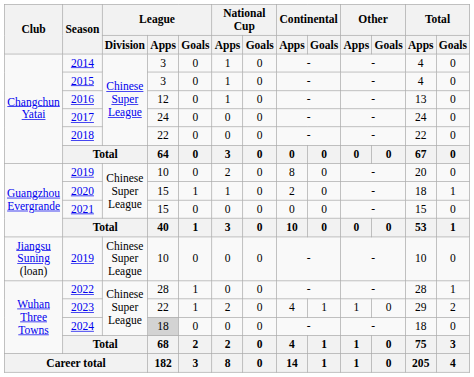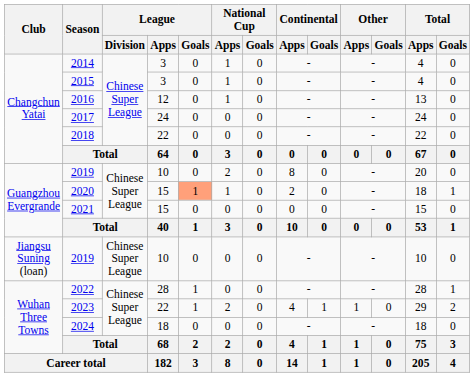(195, 191) no background -> (195, 191) lightsalmon background
(163, 326) lightgrey background -> (163, 326) no background
